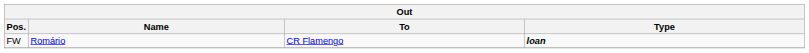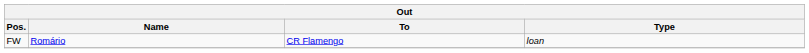(536, 41) bold -> (535, 41) normal
